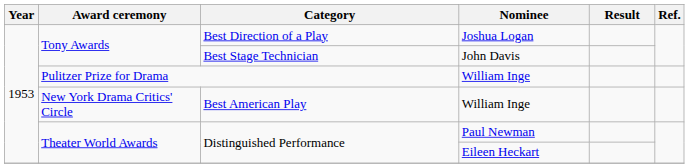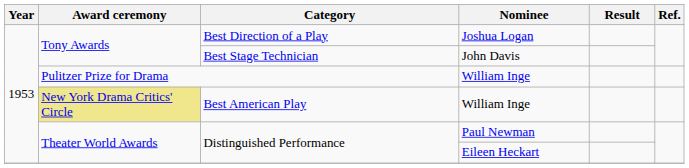(107, 104) no background -> (107, 104) khaki background
